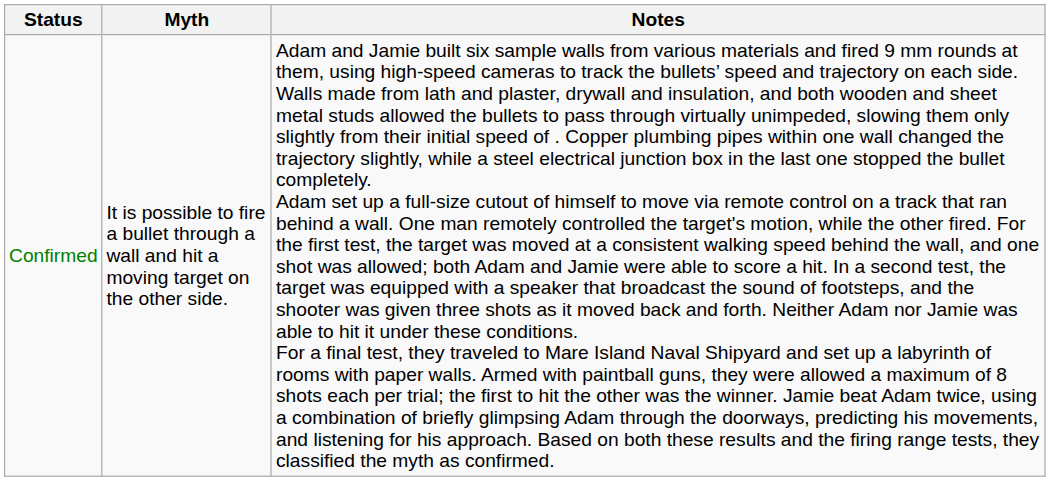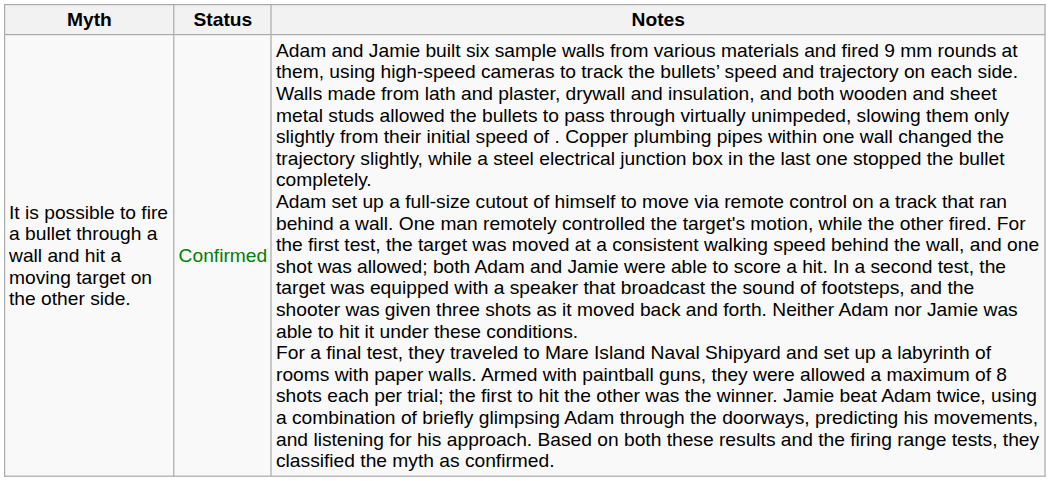columns swapped: (187, 19) <-> (53, 19)
